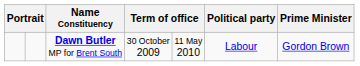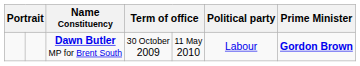(316, 46) normal -> (316, 46) bold
